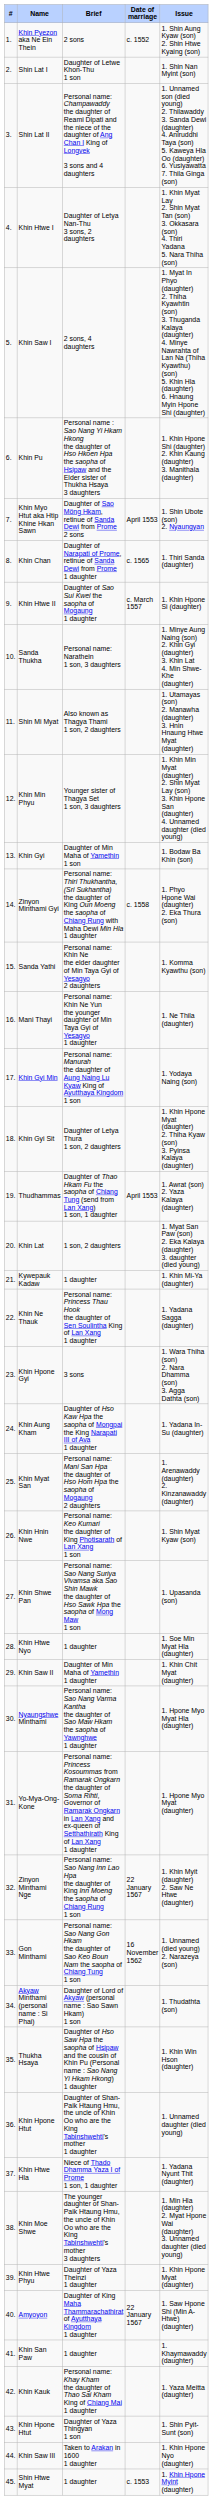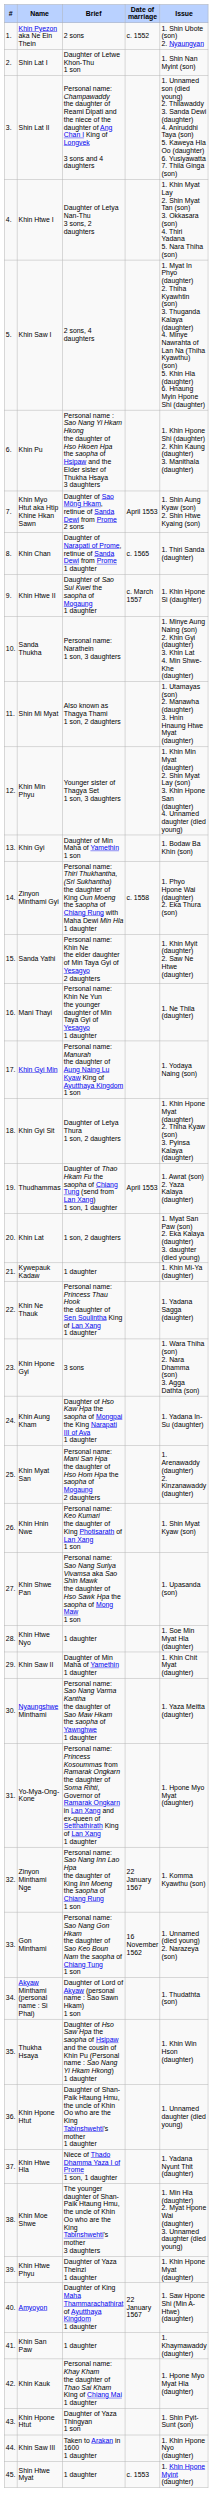(181, 40) 1. Shin Aung Kyaw (son) 2. Shin Htwe Kyaing (son) -> (183, 36) 1. Shin Ubote (son) 2. Nyaungyan
(183, 519) 1. Shin Ubote (son) 2. Nyaungyan -> (181, 512) 1. Shin Aung Kyaw (son) 2. Shin Htwe Kyaing (son)
(183, 966) 1. Komma Kyawthu (son) -> (179, 959) 1. Khin Myit (daughter) 2. Saw Ne Htwe (daughter)
(183, 1718) 1. Hpone Myo Myat Hla (daughter) -> (183, 1711) 1. Yaza Meitta (daughter)
(179, 1887) 1. Khin Myit (daughter) 2. Saw Ne Htwe (daughter) -> (183, 1880) 1. Komma Kyawthu (son)
(183, 2391) 1. Yaza Meitta (daughter) -> (183, 2383) 1. Hpone Myo Myat Hla (daughter)
